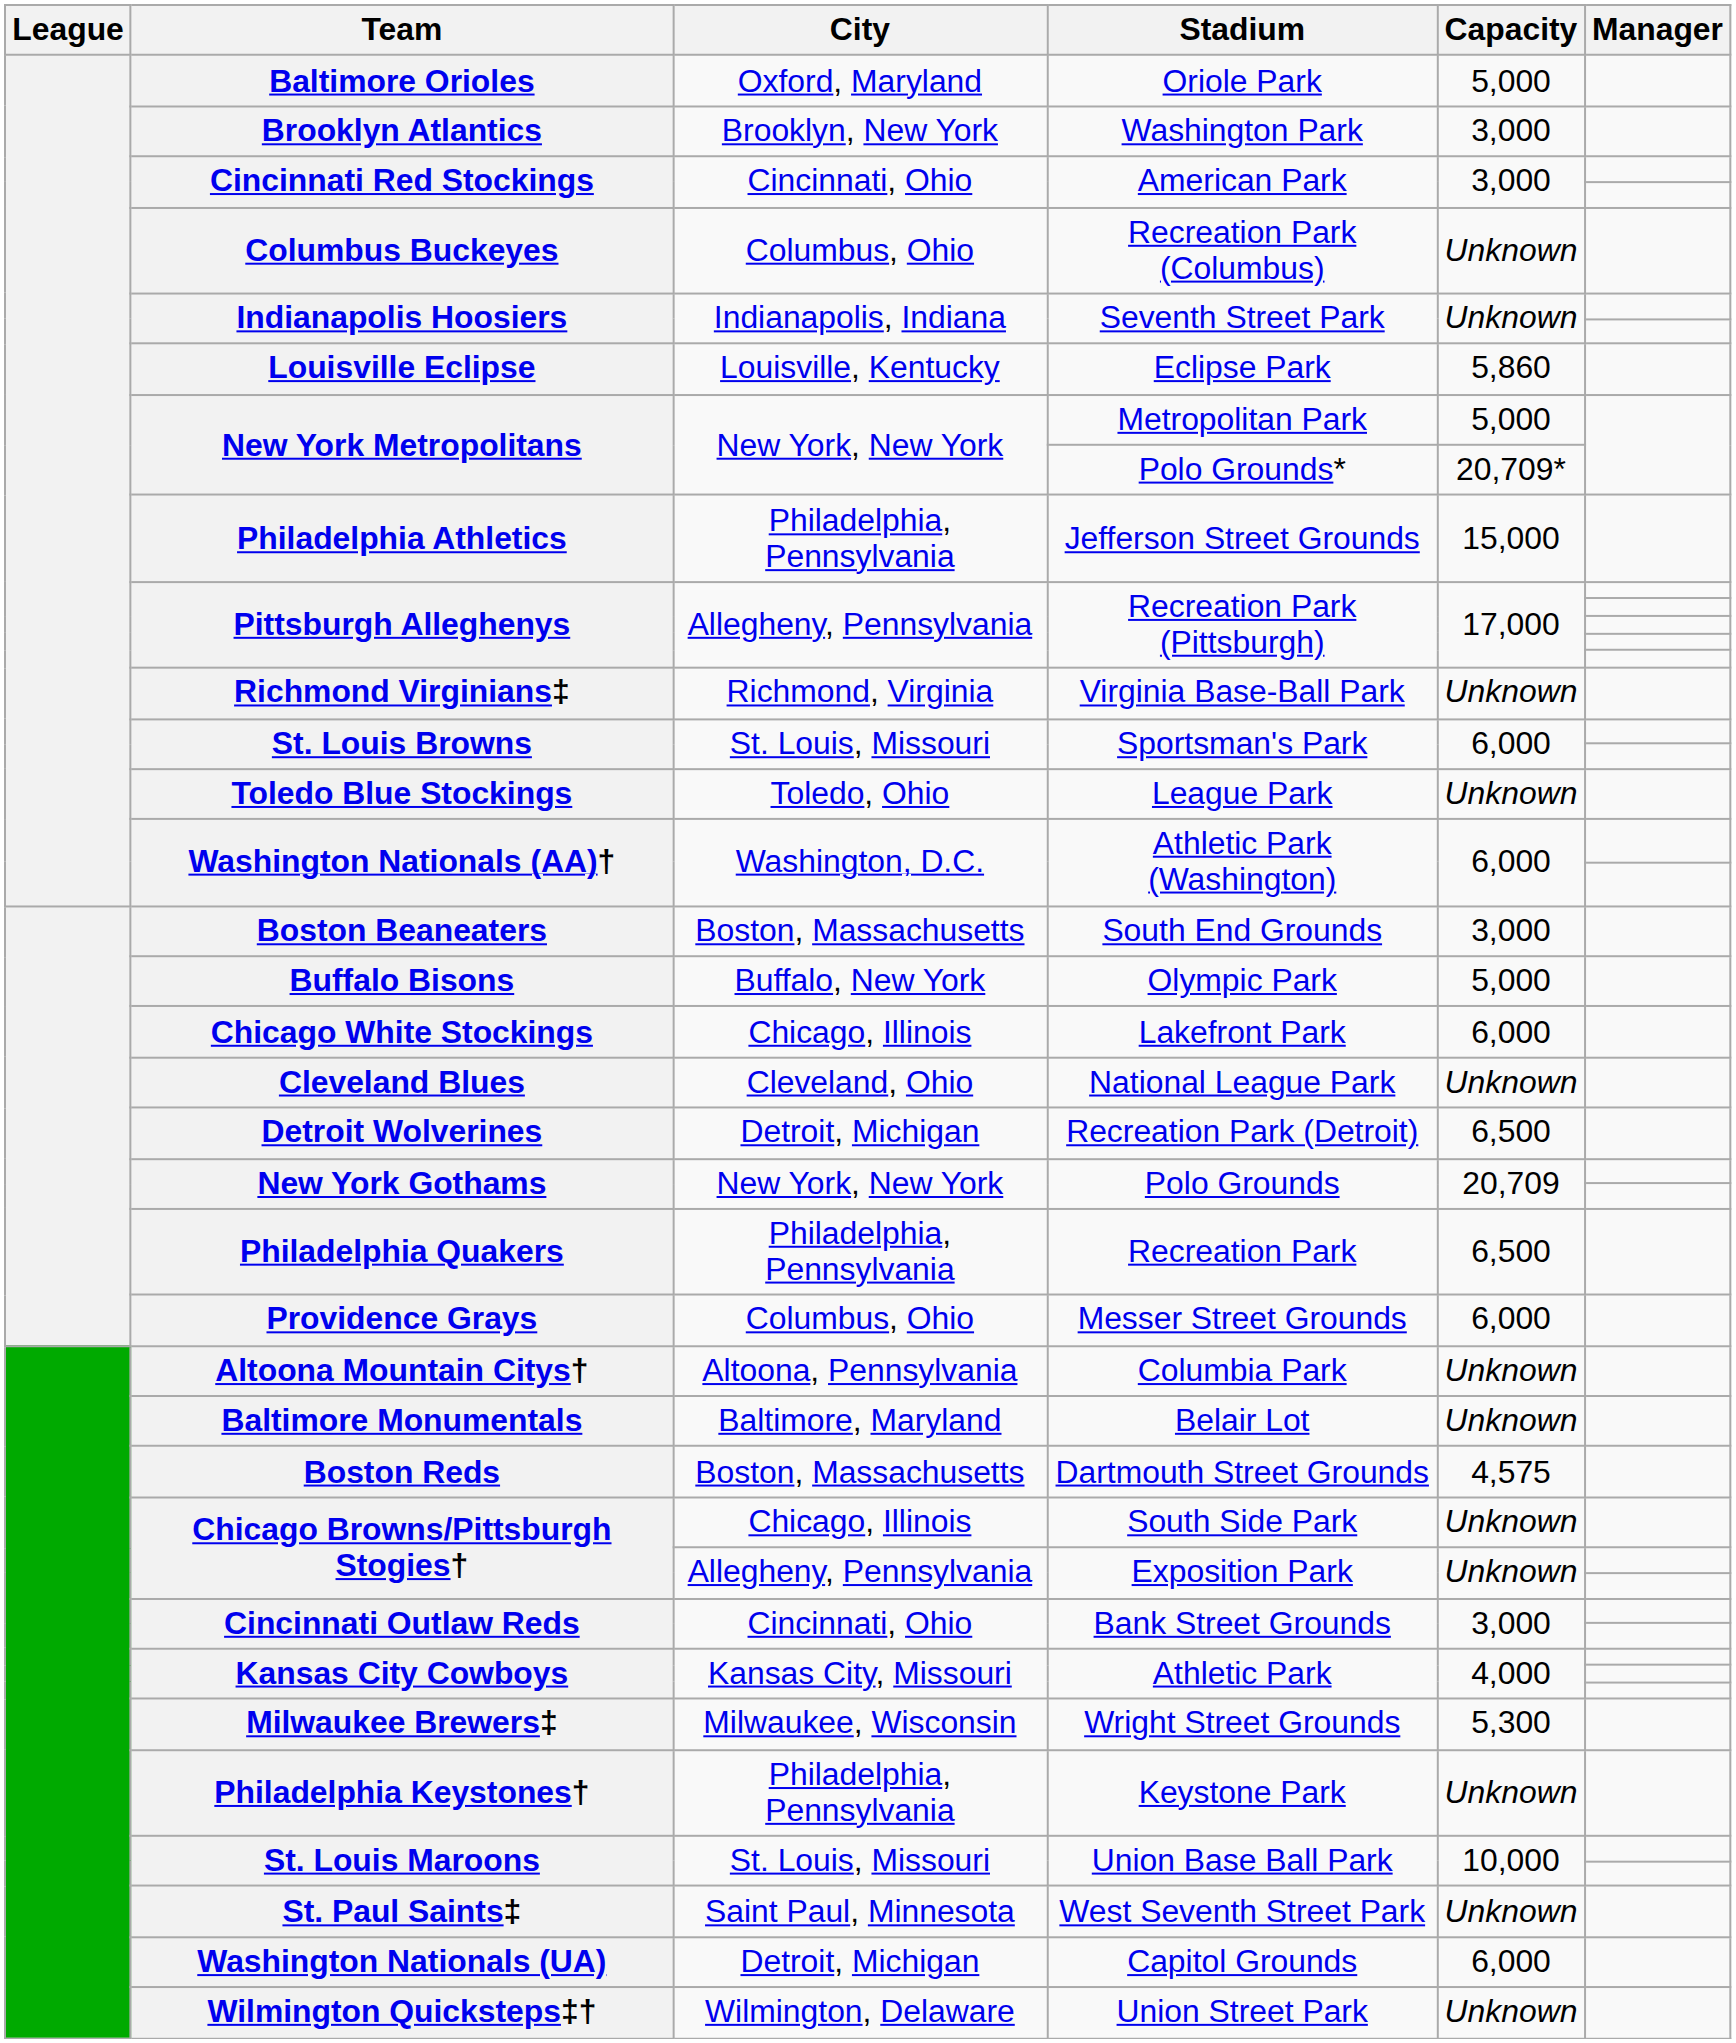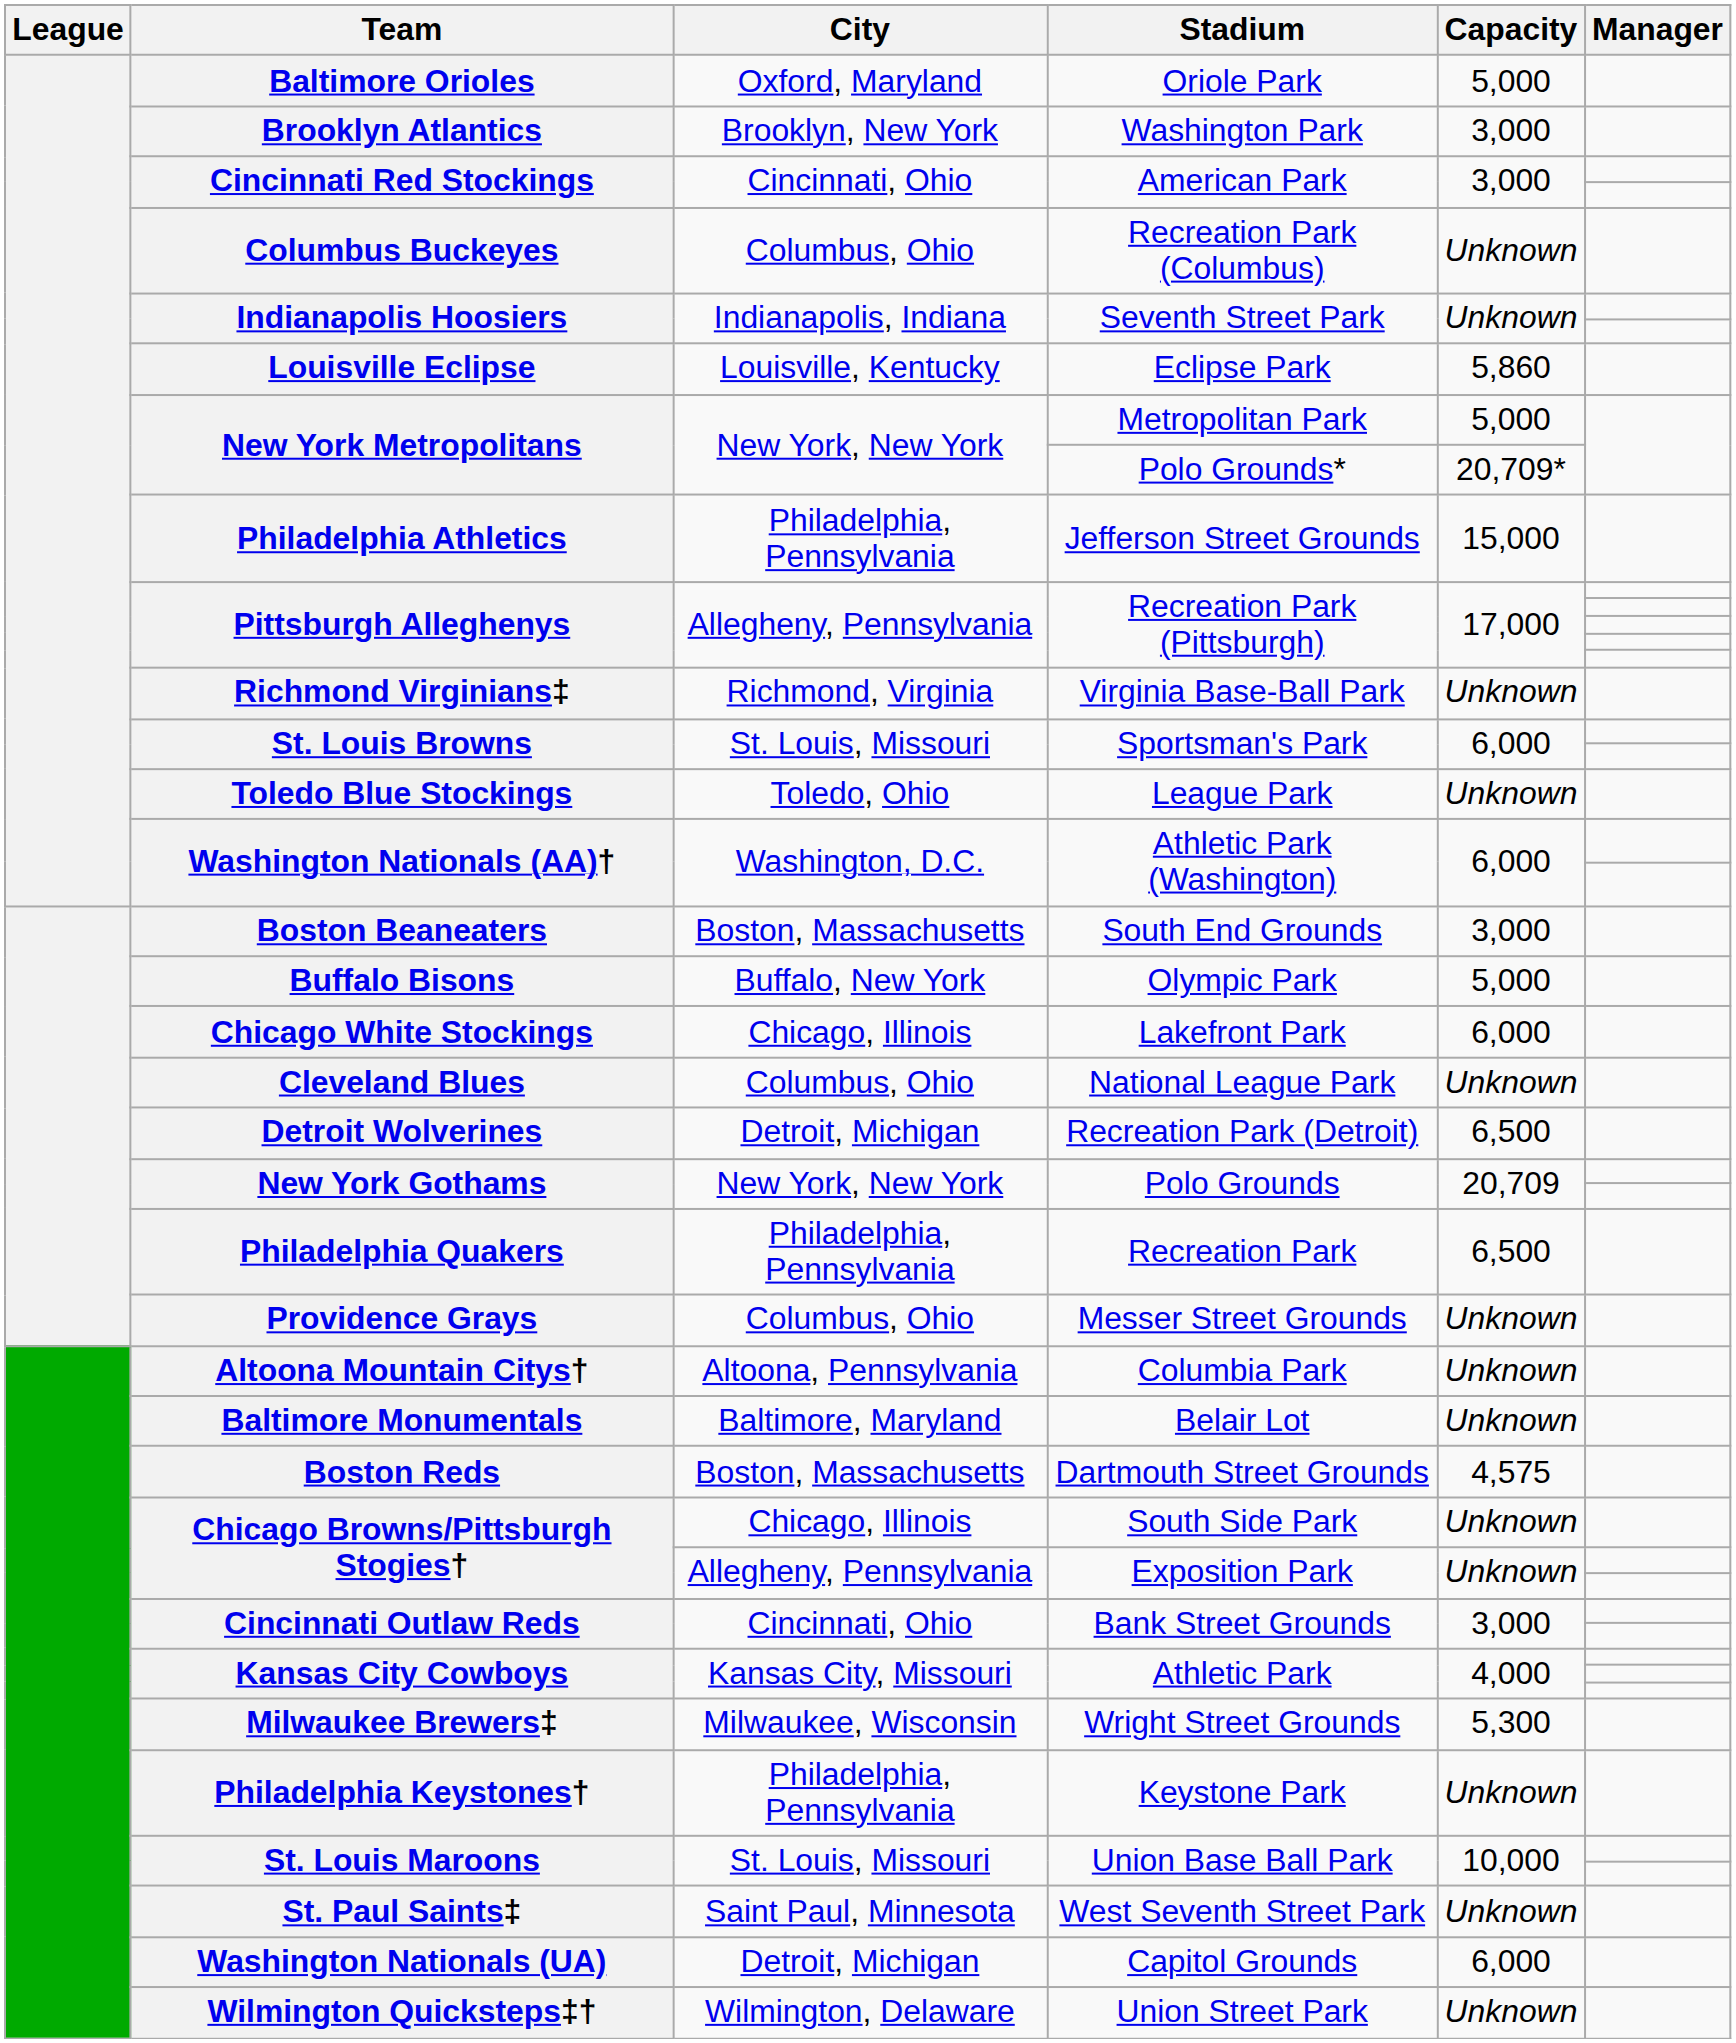(860, 1081) Cleveland, Ohio -> (860, 1081) Columbus, Ohio
(1511, 1319) 6,000 -> (1511, 1319) Unknown
